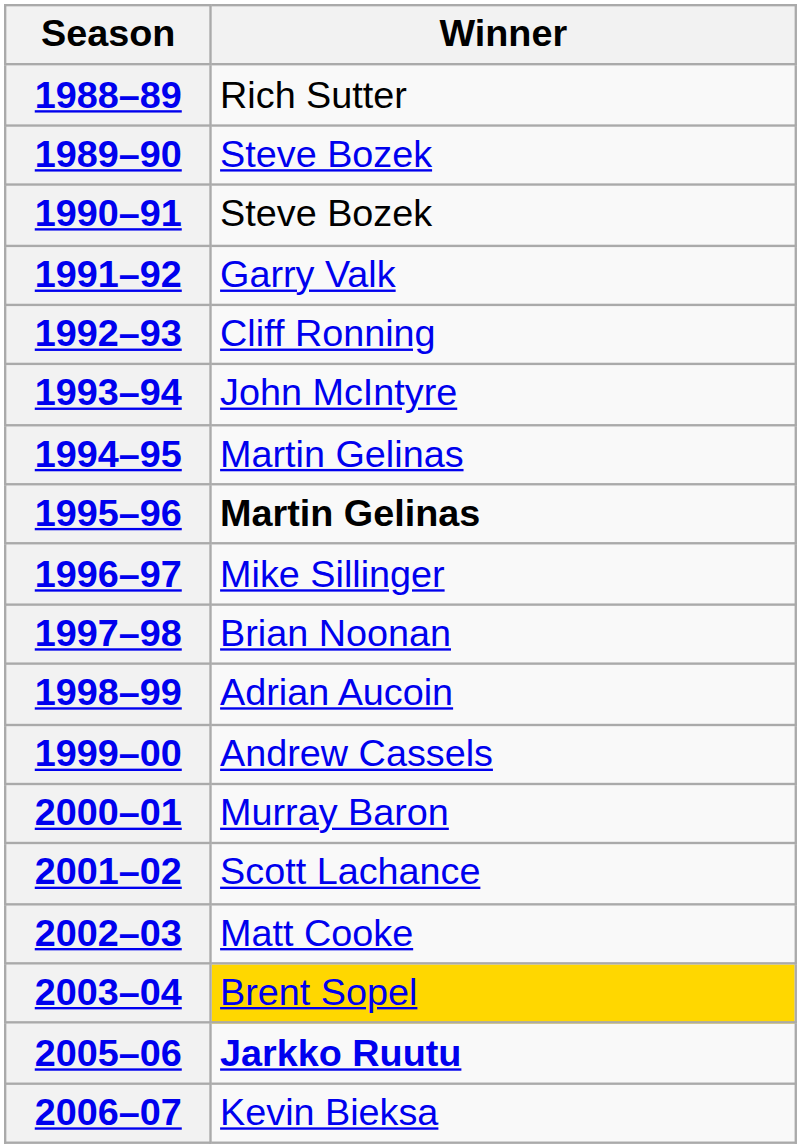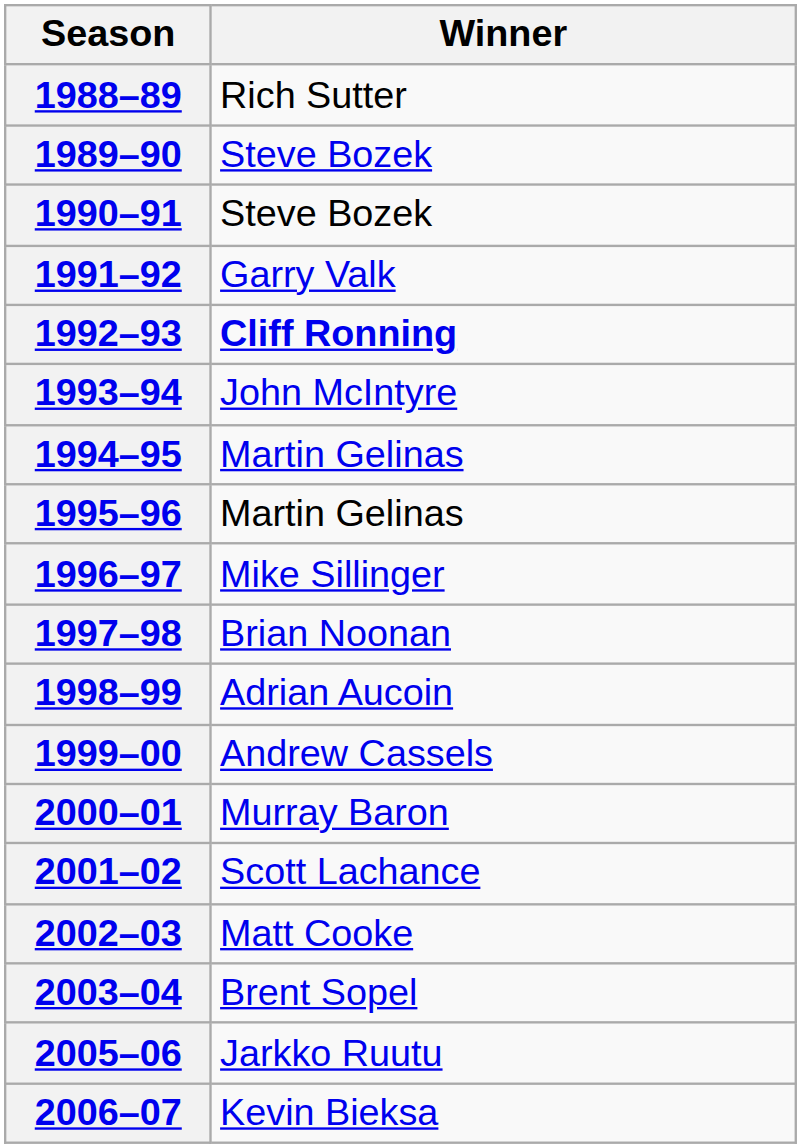(328, 333) normal -> (339, 333) bold
(350, 513) bold -> (342, 513) normal
(319, 992) gold background -> (319, 992) no background
(341, 1052) bold -> (331, 1052) normal
